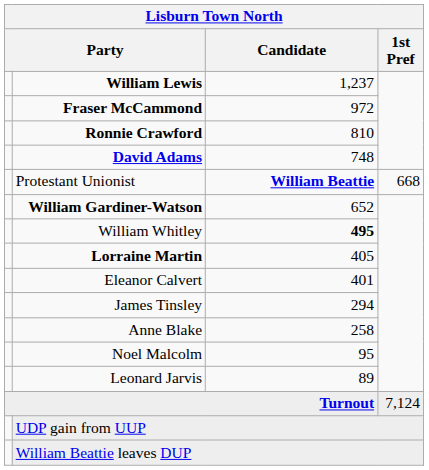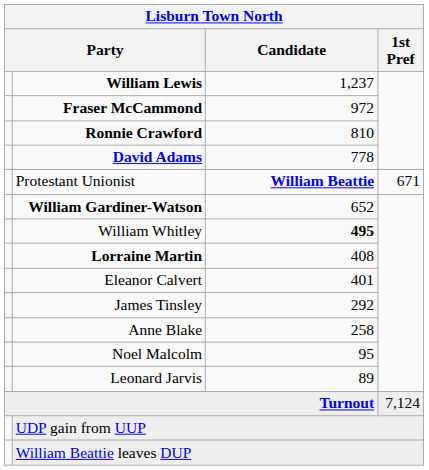(362, 157) 748 -> (362, 157) 778
(408, 181) 668 -> (408, 181) 671
(362, 255) 405 -> (362, 255) 408
(362, 305) 294 -> (362, 305) 292
